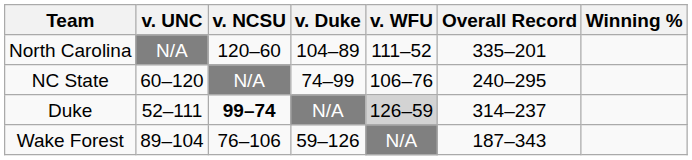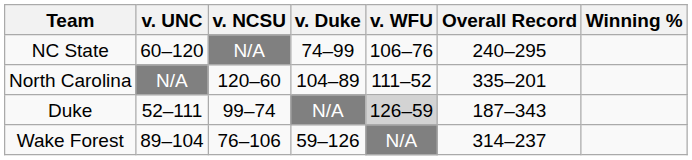rows swapped: (70, 50) <-> (70, 80)
(249, 110) bold -> (249, 110) normal
(509, 110) 314–237 -> (509, 110) 187–343
(509, 140) 187–343 -> (509, 140) 314–237
